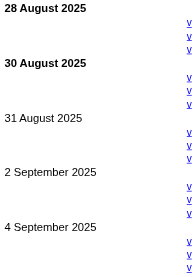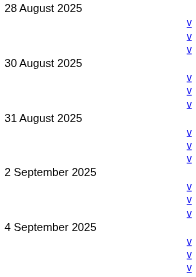(45, 8) bold -> (43, 8) normal
(45, 63) bold -> (43, 63) normal
